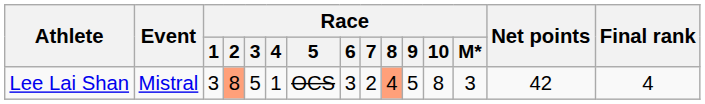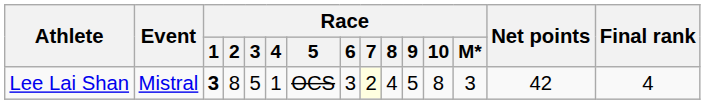(214, 83) normal -> (214, 83) bold
(234, 83) lightsalmon background -> (234, 83) no background
(371, 83) no background -> (371, 83) lightyellow background
(392, 83) lightsalmon background -> (392, 83) no background
